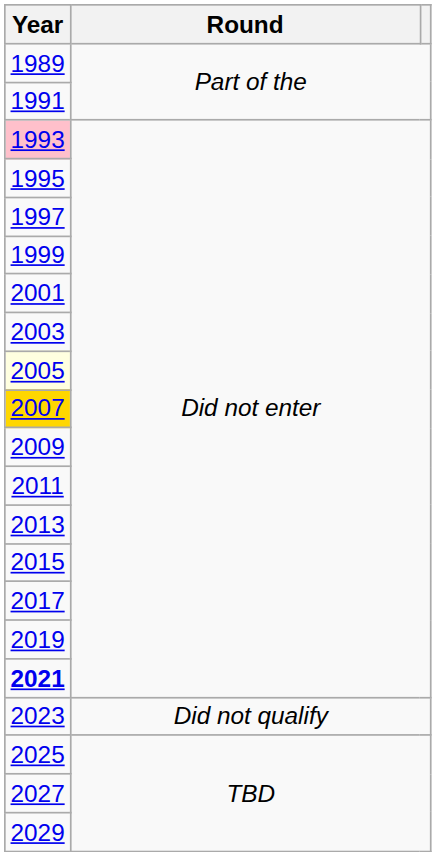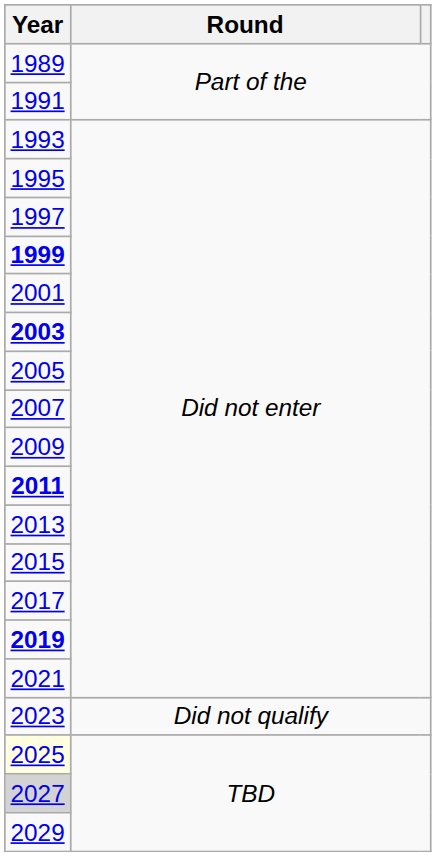(38, 140) pink background -> (38, 140) no background
(38, 255) normal -> (38, 255) bold
(38, 332) normal -> (38, 332) bold
(38, 370) lightyellow background -> (38, 370) no background
(38, 409) gold background -> (38, 409) no background
(38, 486) normal -> (38, 486) bold
(38, 640) normal -> (38, 640) bold
(38, 678) bold -> (38, 678) normal
(38, 755) no background -> (38, 755) lightyellow background
(38, 793) no background -> (38, 793) lightgrey background
